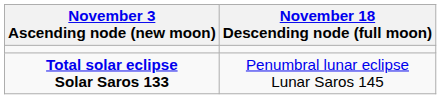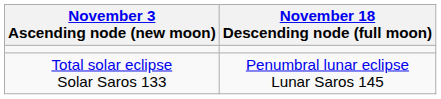(112, 73) bold -> (112, 73) normal
